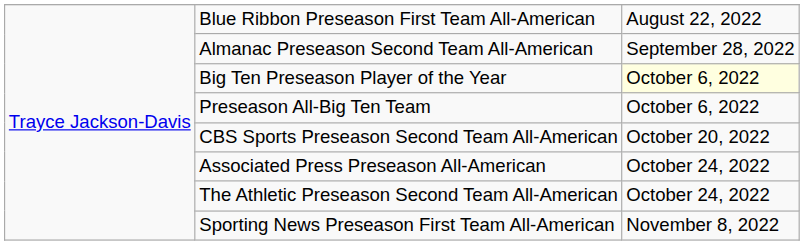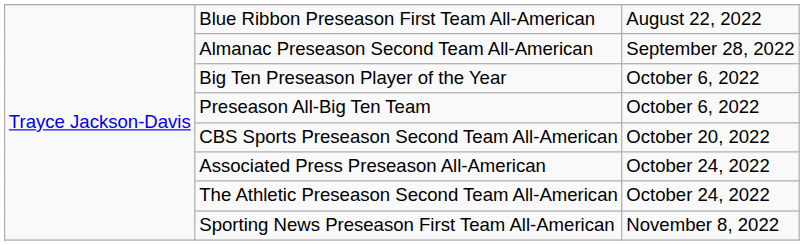(693, 78) lightyellow background -> (693, 78) no background
